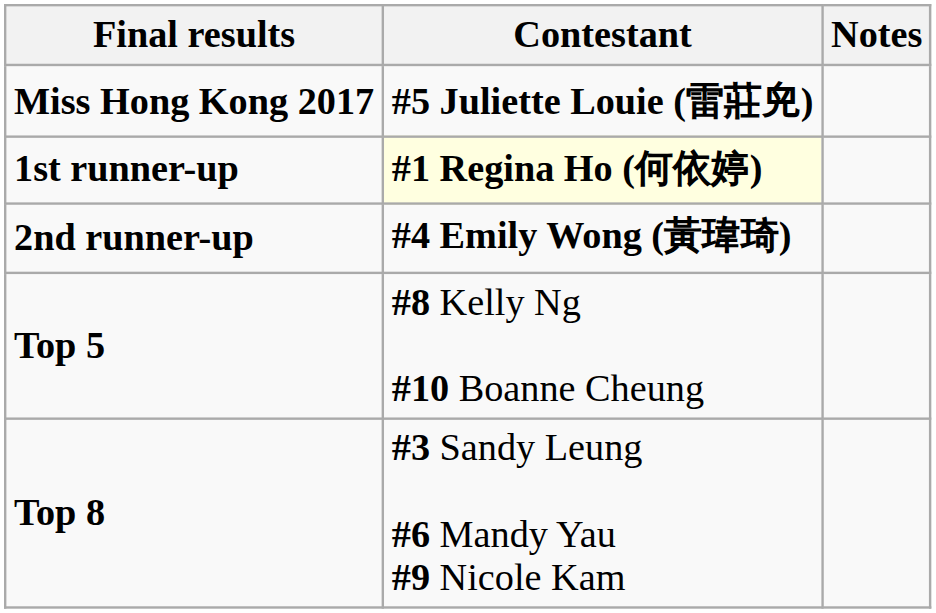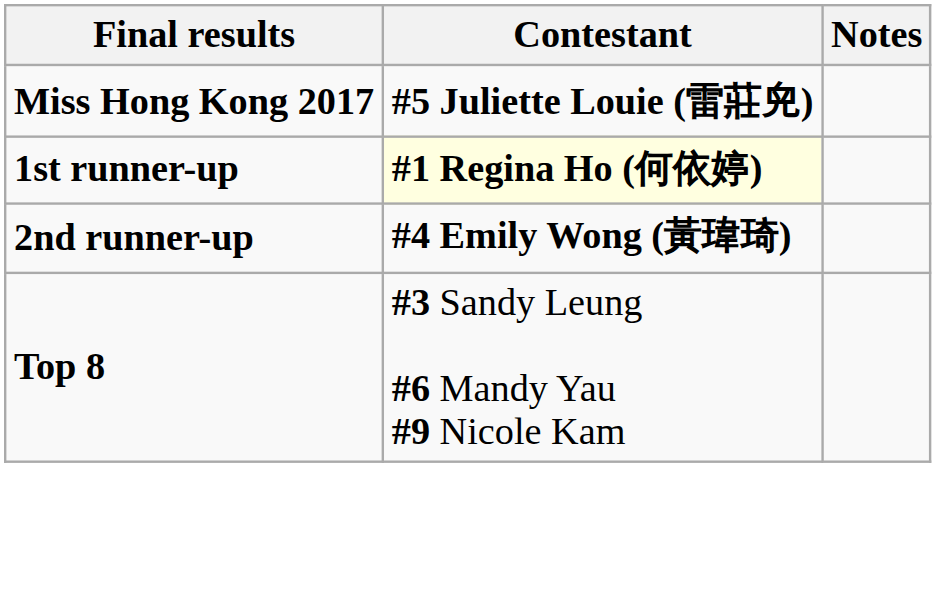- row: (60, 344)
